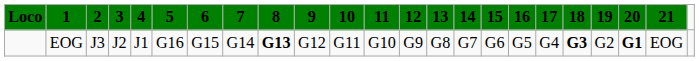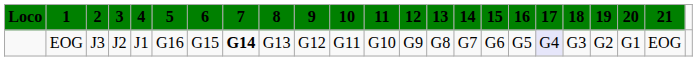(240, 42) normal -> (241, 42) bold
(276, 42) bold -> (277, 42) normal
(549, 42) no background -> (549, 42) lavender background
(577, 42) bold -> (576, 42) normal
(632, 42) bold -> (631, 42) normal
